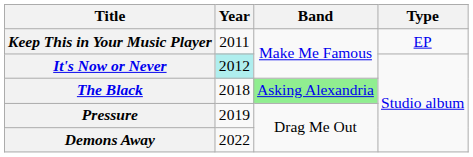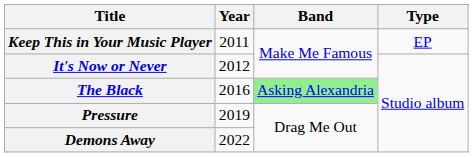(234, 66) paleturquoise background -> (234, 66) no background
(234, 90) 2018 -> (234, 90) 2016
